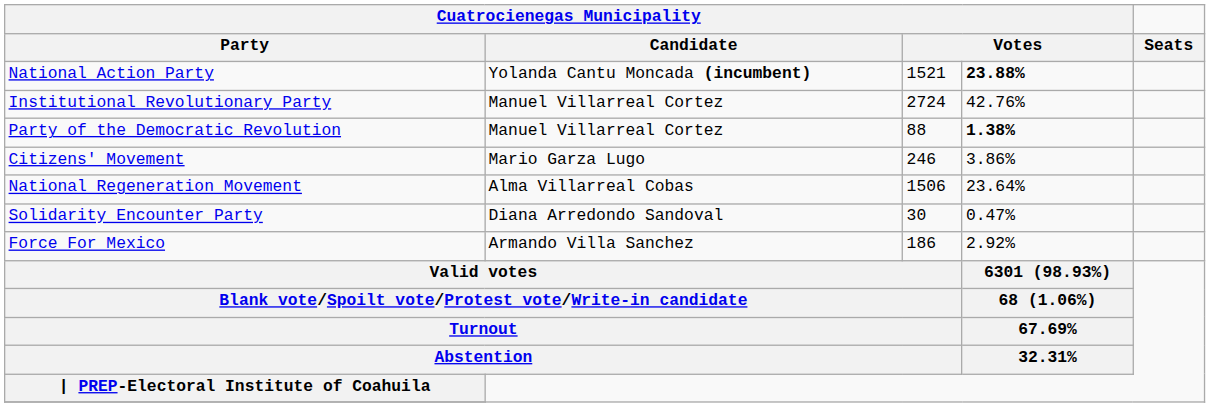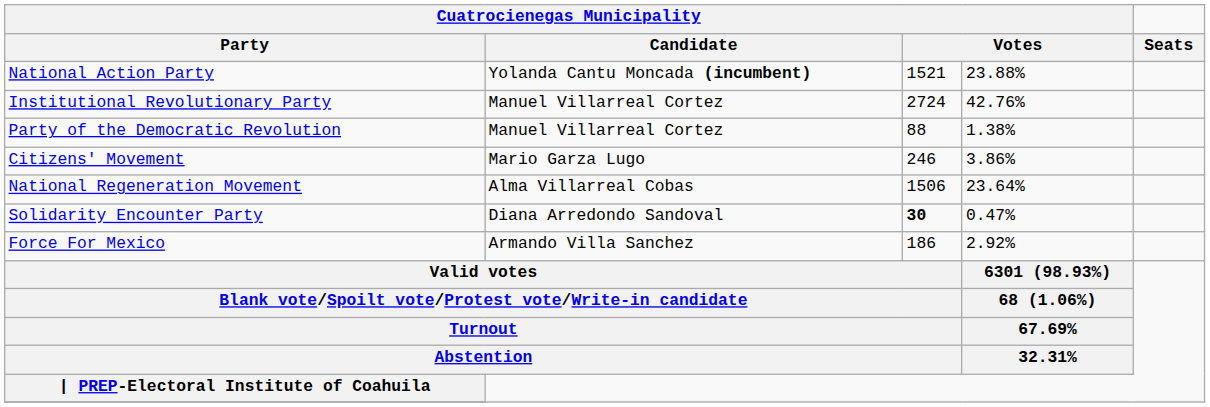(995, 75) bold -> (995, 75) normal
(990, 132) bold -> (990, 132) normal
(916, 217) normal -> (916, 217) bold
